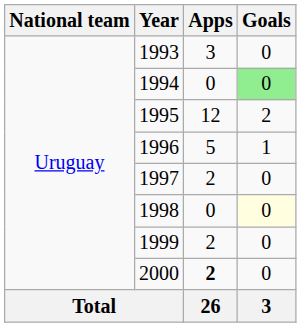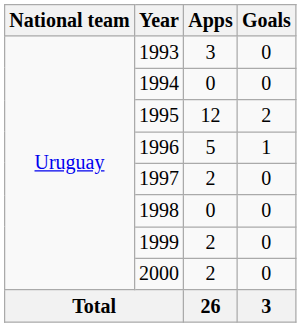(266, 83) lightgreen background -> (266, 83) no background
(266, 210) lightyellow background -> (266, 210) no background
(210, 274) bold -> (210, 274) normal
